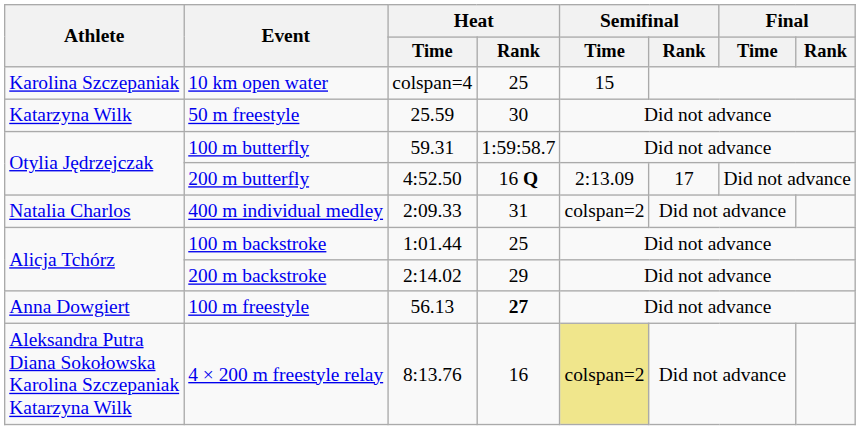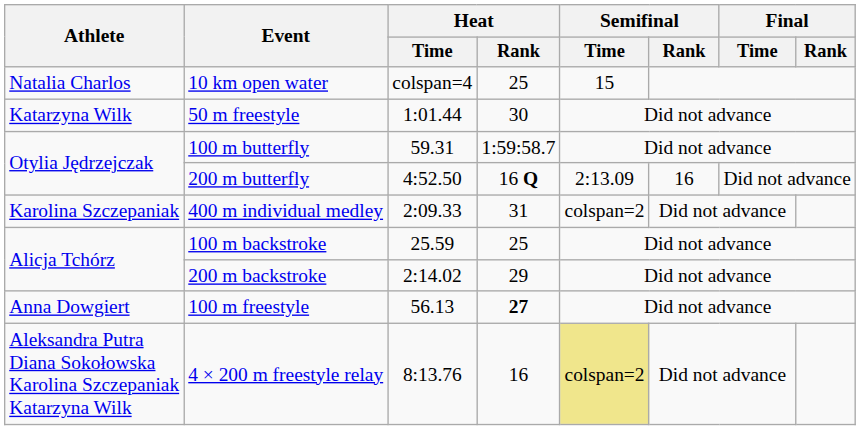(94, 83) Karolina Szczepaniak -> (70, 83) Natalia Charlos
(432, 115) 25.59 -> (432, 115) 1:01.44
(684, 179) 17 -> (684, 179) 16
(70, 211) Natalia Charlos -> (94, 211) Karolina Szczepaniak
(432, 243) 1:01.44 -> (432, 243) 25.59
